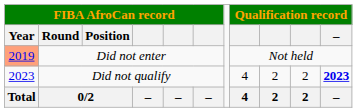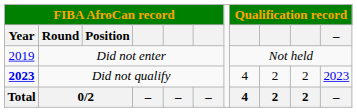(22, 55) lightsalmon background -> (22, 55) no background
(22, 76) normal -> (22, 76) bold
(336, 76) bold -> (336, 76) normal
